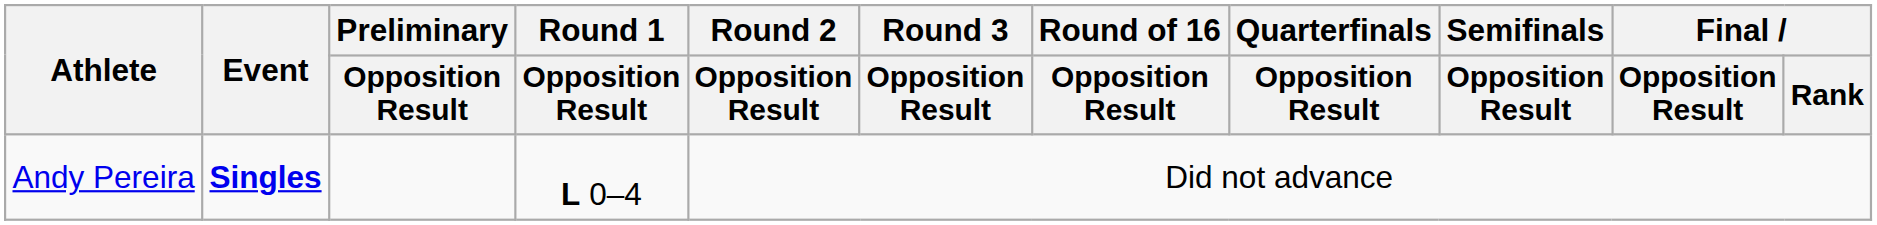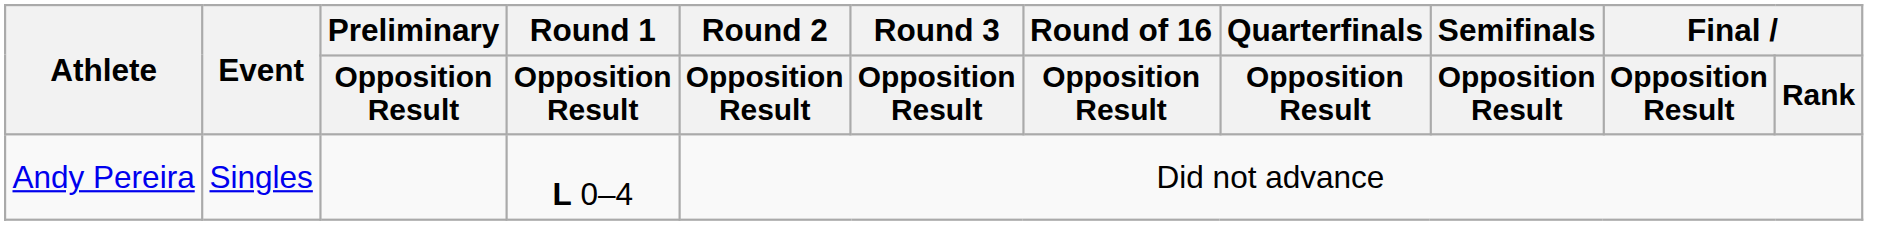(266, 178) bold -> (261, 178) normal
